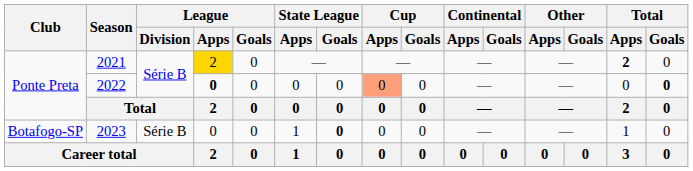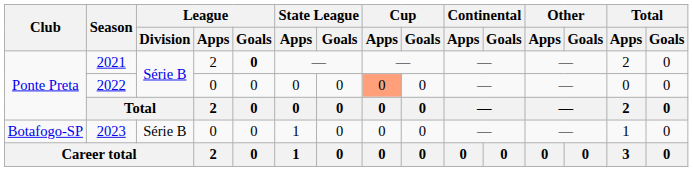(213, 62) gold background -> (213, 62) no background
(254, 62) normal -> (254, 62) bold
(626, 62) bold -> (626, 62) normal
(213, 85) bold -> (213, 85) normal
(667, 85) bold -> (667, 85) normal
(340, 131) bold -> (340, 131) normal
